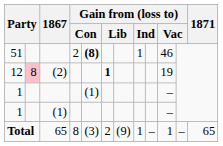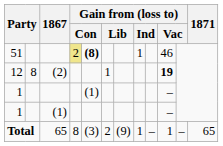(76, 53) no background -> (76, 53) khaki background
(34, 72) pink background -> (34, 72) no background
(108, 72) bold -> (108, 72) normal
(167, 72) normal -> (167, 72) bold
